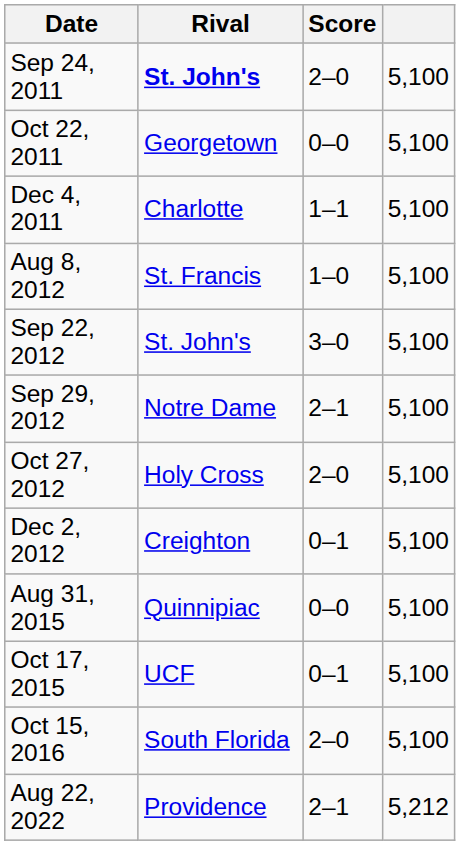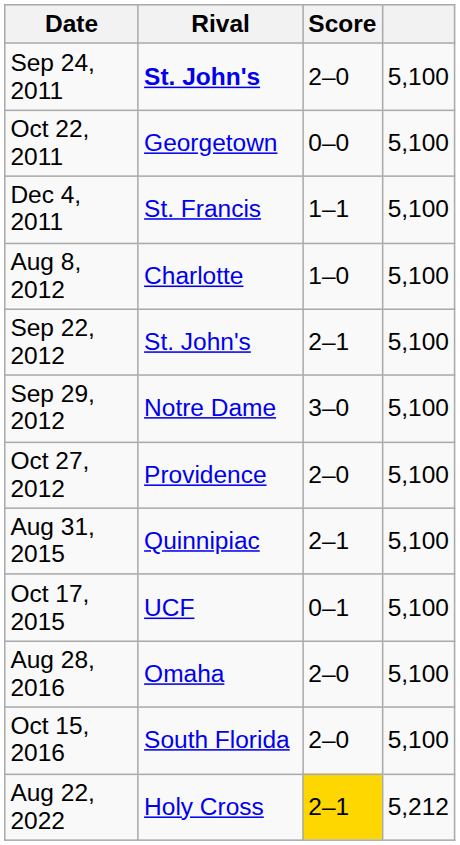(194, 209) Charlotte -> (203, 209) St. Francis
(203, 275) St. Francis -> (194, 275) Charlotte
(329, 341) 3–0 -> (329, 341) 2–1
(329, 408) 2–1 -> (329, 408) 3–0
(204, 474) Holy Cross -> (205, 474) Providence
- row: (46, 541)
(329, 607) 0–0 -> (329, 541) 2–1
+ row: (53, 673)
(205, 806) Providence -> (204, 806) Holy Cross
(329, 806) no background -> (329, 806) gold background
